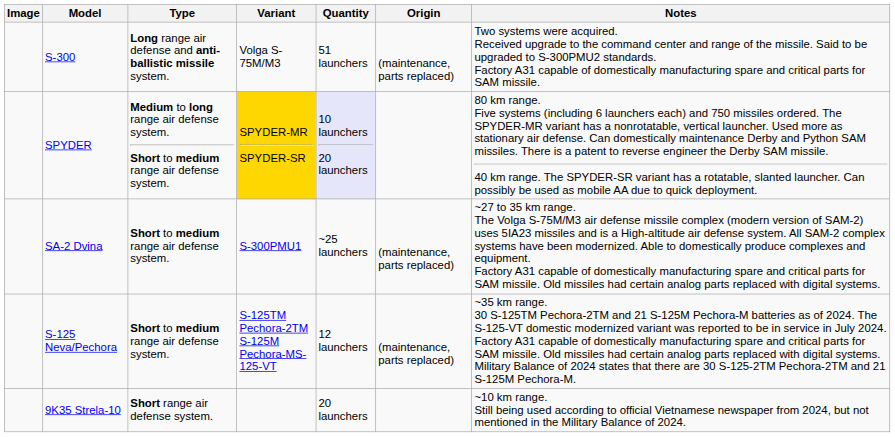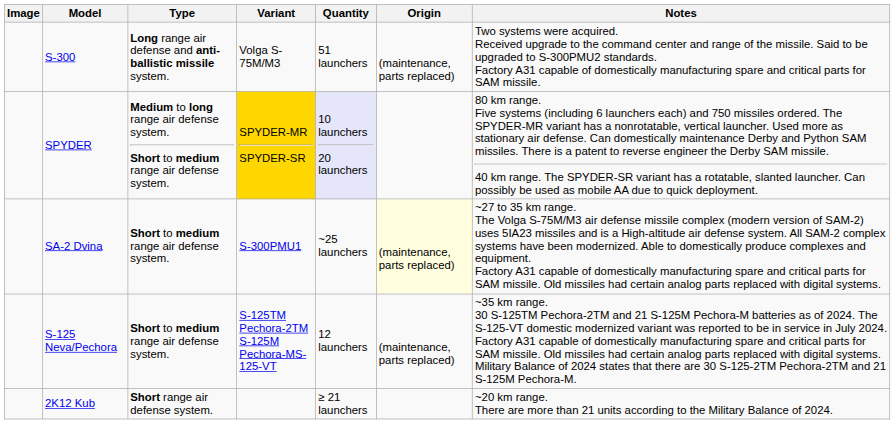(416, 259) no background -> (417, 259) lightyellow background
+ row: (70, 403)
- row: (83, 410)
